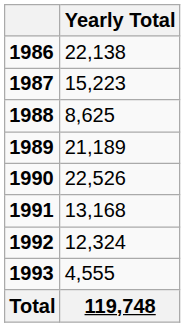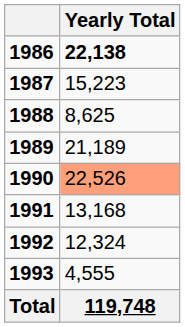(95, 52) normal -> (95, 52) bold
(95, 178) no background -> (95, 178) lightsalmon background
